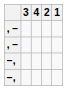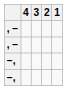columns swapped: (36, 12) <-> (26, 12)
